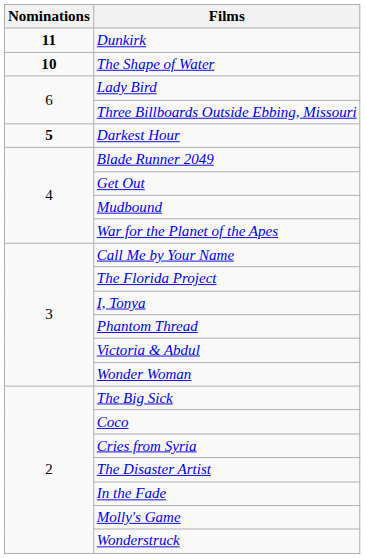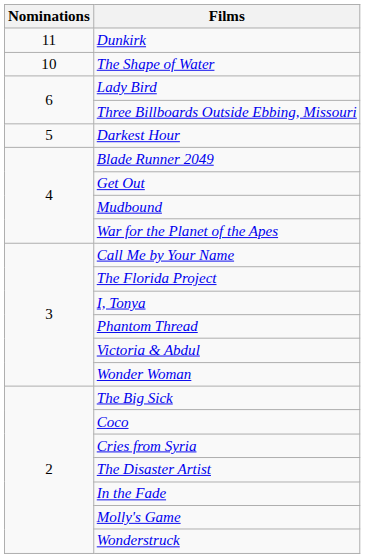(49, 40) bold -> (49, 40) normal
(49, 64) bold -> (49, 64) normal
(49, 135) bold -> (49, 135) normal
